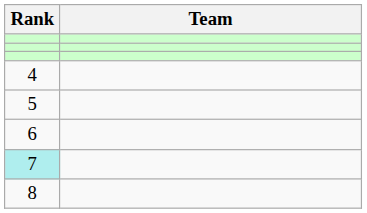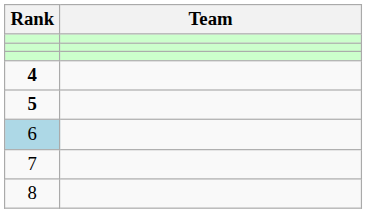(32, 74) normal -> (32, 74) bold
(32, 104) normal -> (32, 104) bold
(32, 134) no background -> (32, 134) lightblue background
(32, 163) paleturquoise background -> (32, 163) no background
